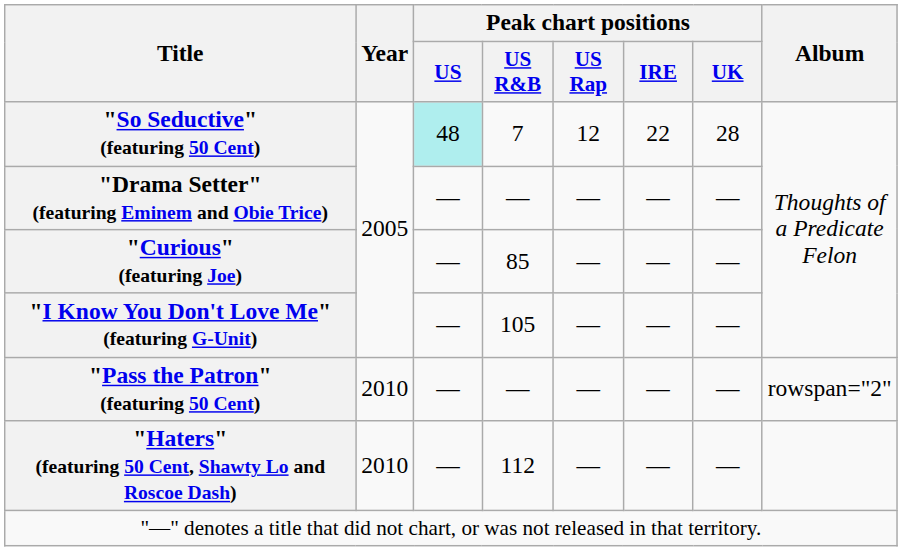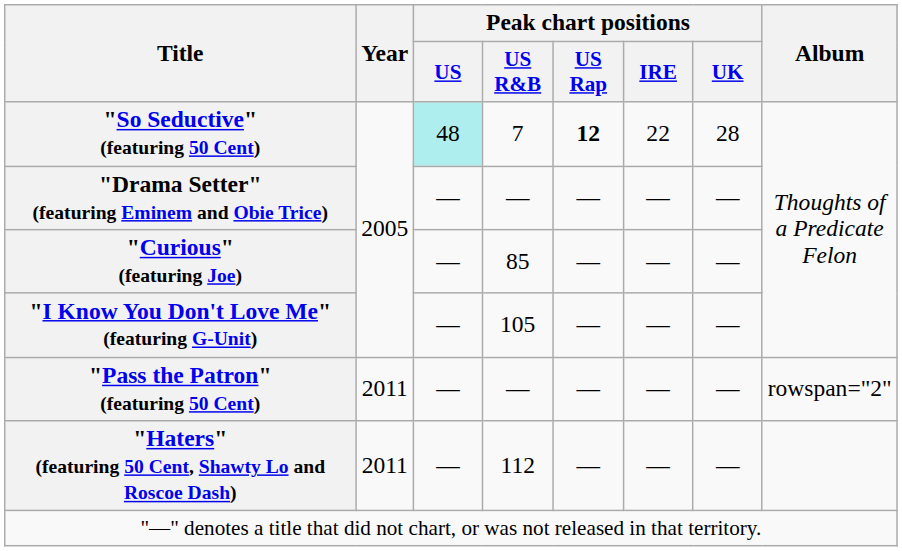(588, 133) normal -> (588, 133) bold
(385, 388) 2010 -> (385, 388) 2011
(385, 465) 2010 -> (385, 465) 2011
